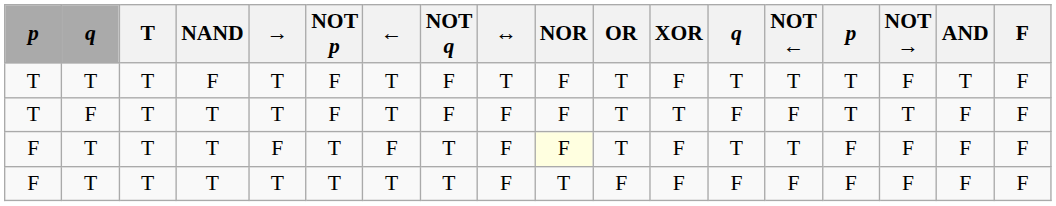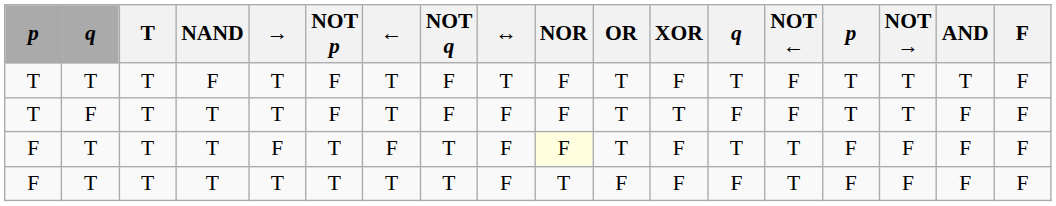(794, 80) T -> (794, 80) F
(908, 80) F -> (908, 80) T
(794, 182) F -> (794, 182) T
